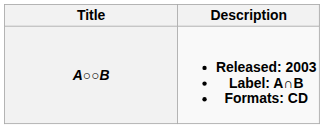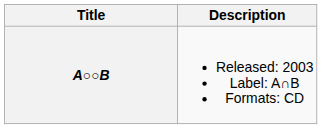(249, 83) bold -> (247, 83) normal
